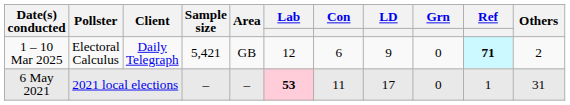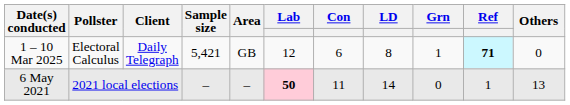(388, 53) 9 -> (388, 53) 8
(438, 53) 0 -> (438, 53) 1
(539, 53) 2 -> (539, 53) 0
(289, 85) 53 -> (289, 85) 50
(388, 85) 17 -> (388, 85) 14
(539, 85) 31 -> (539, 85) 13
